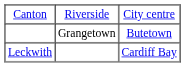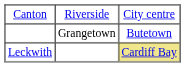(149, 52) no background -> (149, 52) khaki background
